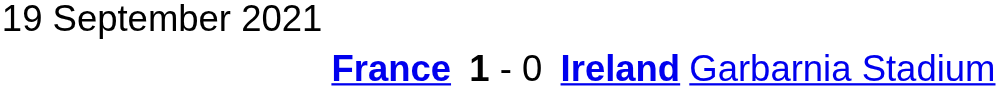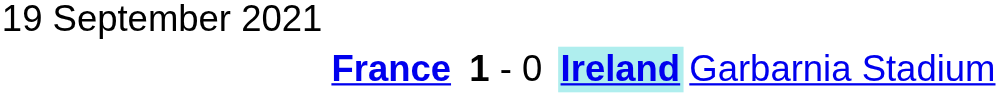(620, 68) no background -> (620, 68) paleturquoise background
